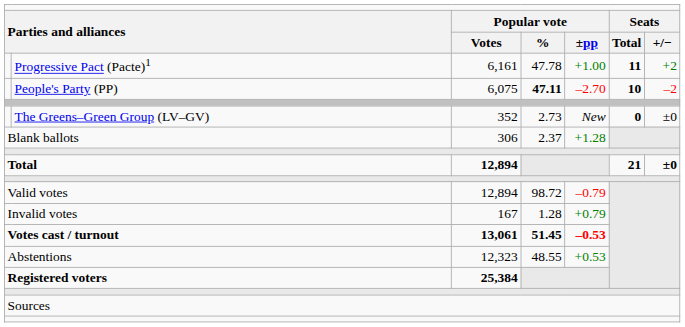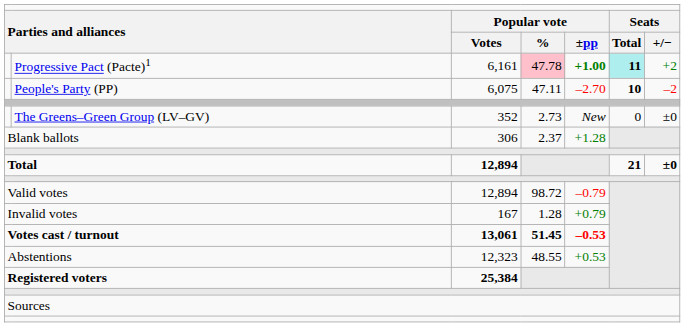(547, 65) no background -> (547, 65) pink background
(590, 65) normal -> (590, 65) bold
(635, 65) no background -> (635, 65) paleturquoise background
(547, 88) bold -> (547, 88) normal
(638, 116) bold -> (638, 116) normal
